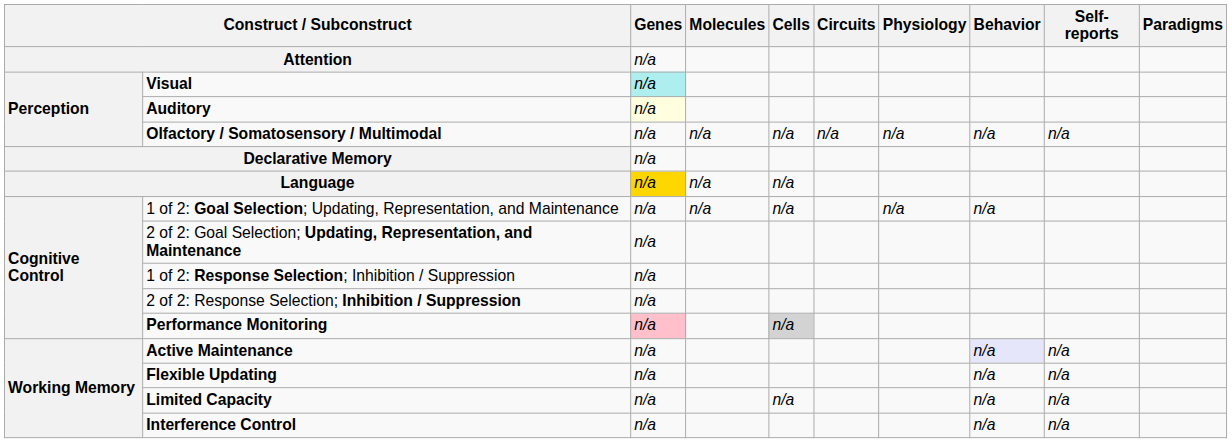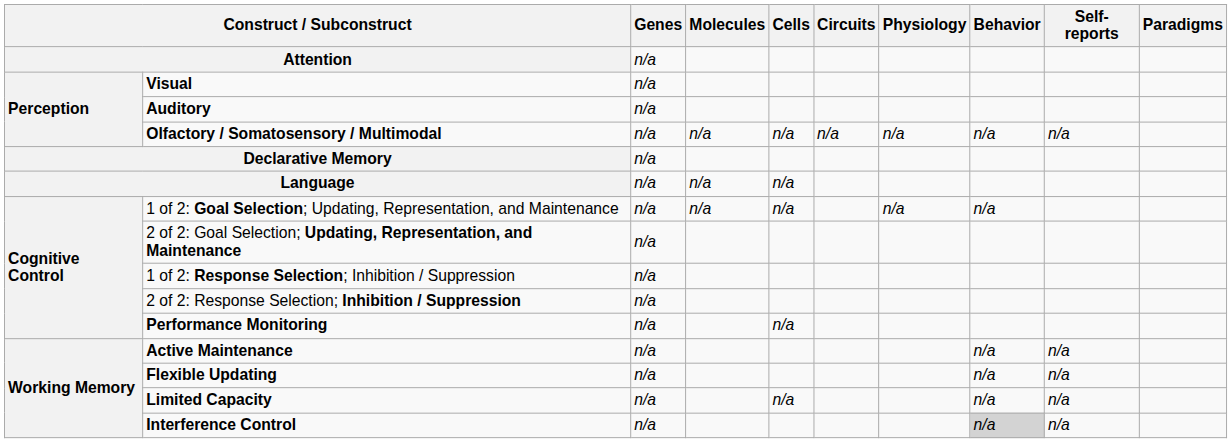(645, 84) paleturquoise background -> (645, 84) no background
(645, 109) lightyellow background -> (645, 109) no background
(645, 183) gold background -> (645, 183) no background
(645, 325) pink background -> (645, 325) no background
(783, 325) lightgrey background -> (783, 325) no background
(985, 350) lavender background -> (985, 350) no background
(985, 425) no background -> (985, 425) lightgrey background
